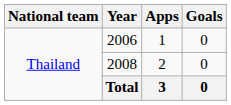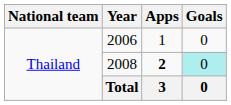(162, 64) normal -> (162, 64) bold
(204, 64) no background -> (204, 64) paleturquoise background
